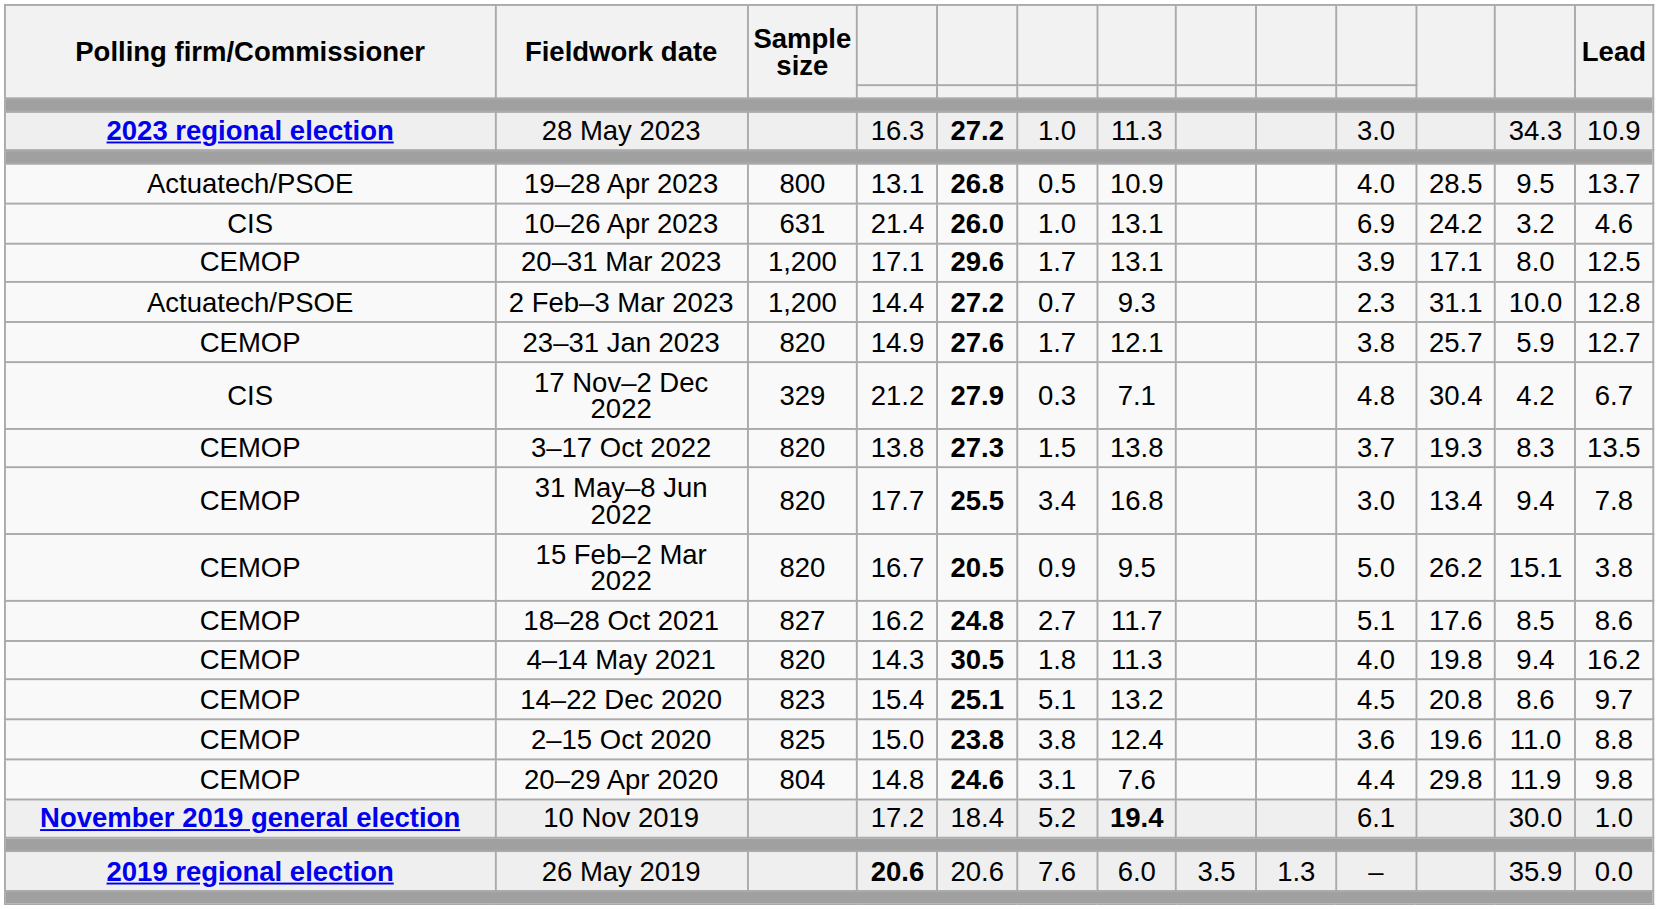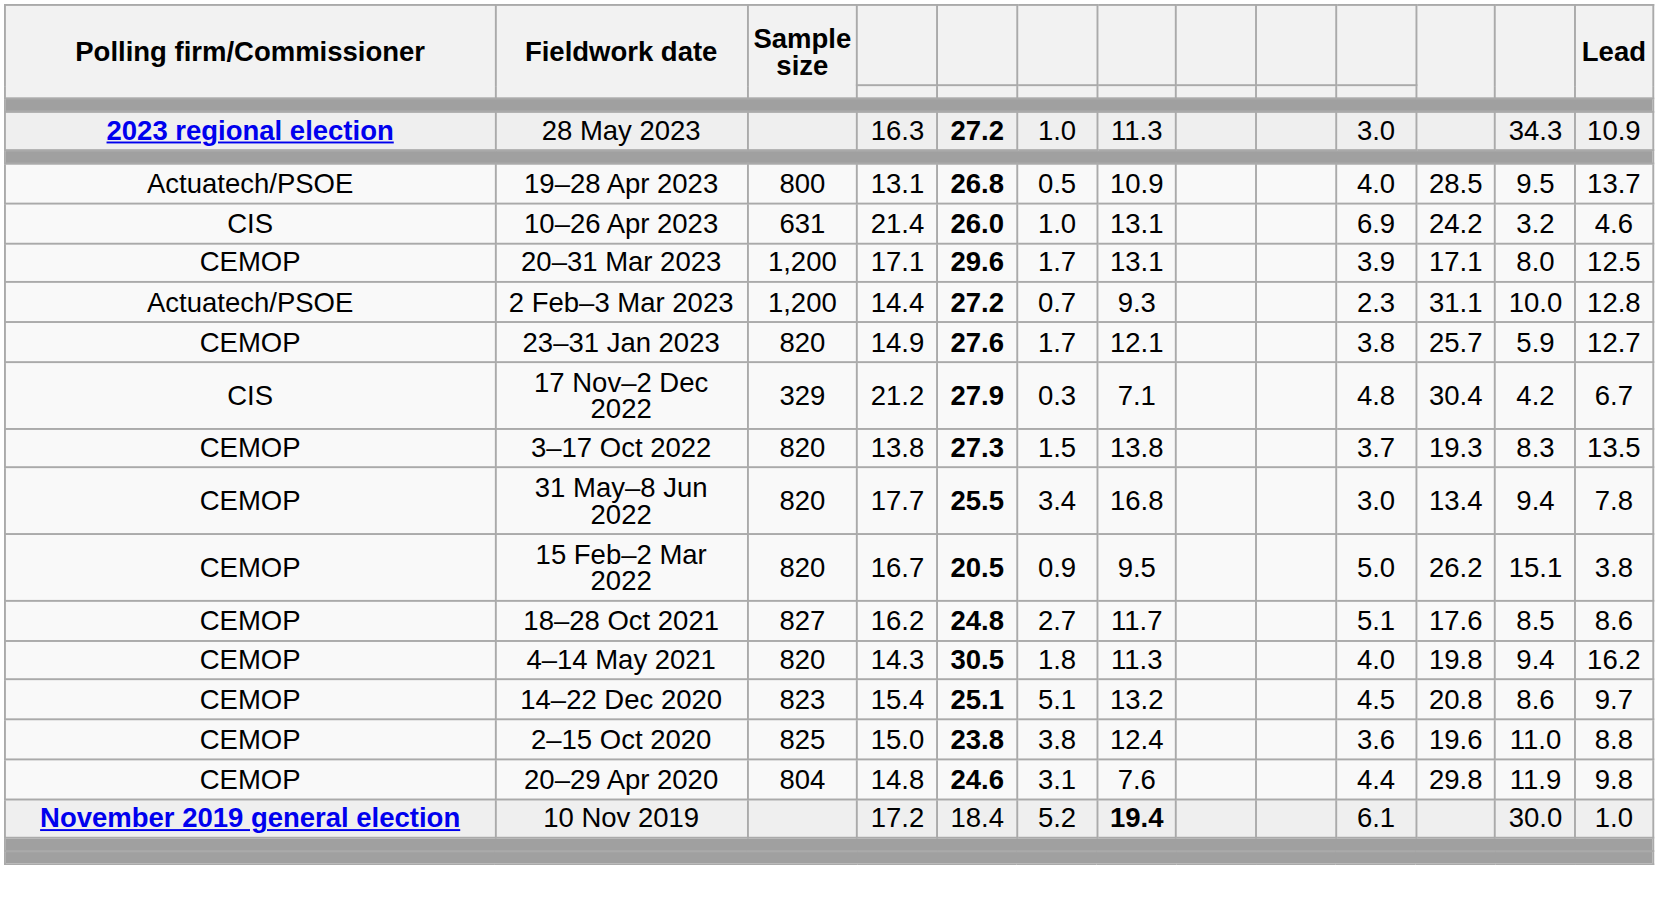- row: (621, 871)
